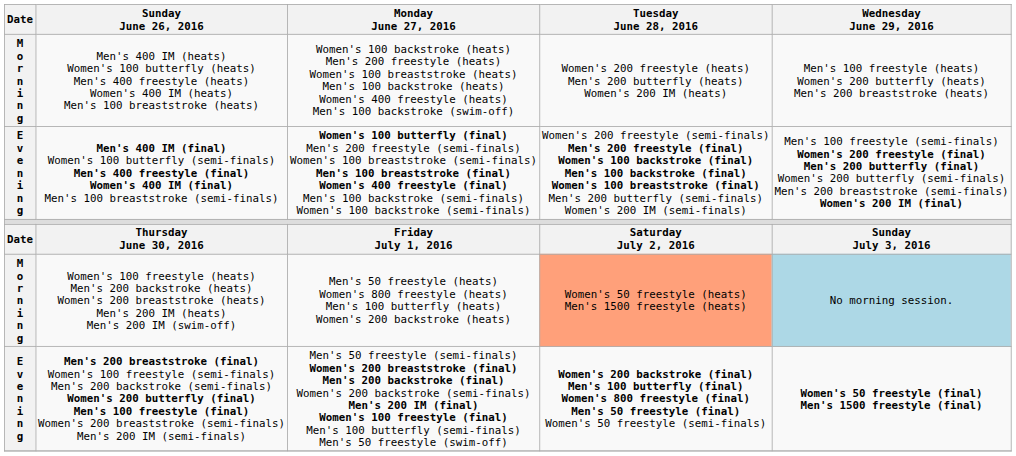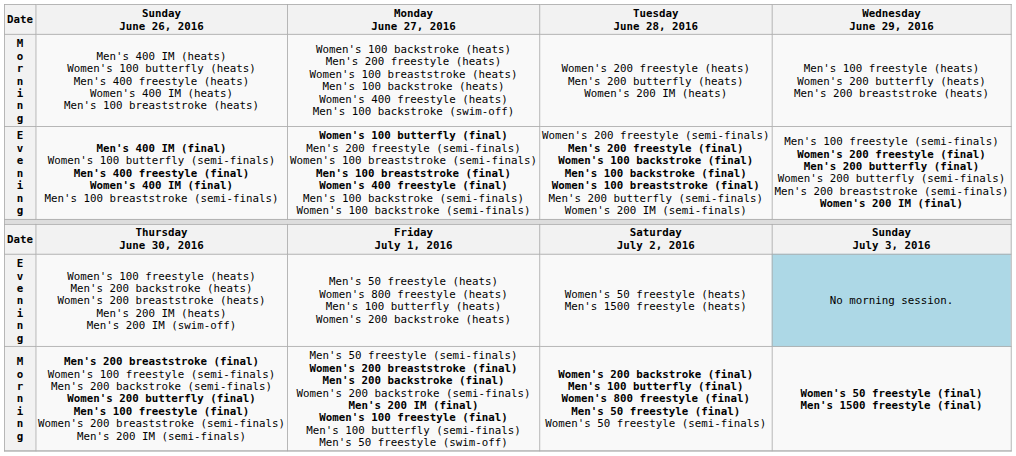(20, 300) M o r n i n g -> (20, 300) E v e n i n g
(656, 300) lightsalmon background -> (656, 300) no background
(20, 399) E v e n i n g -> (20, 399) M o r n i n g
